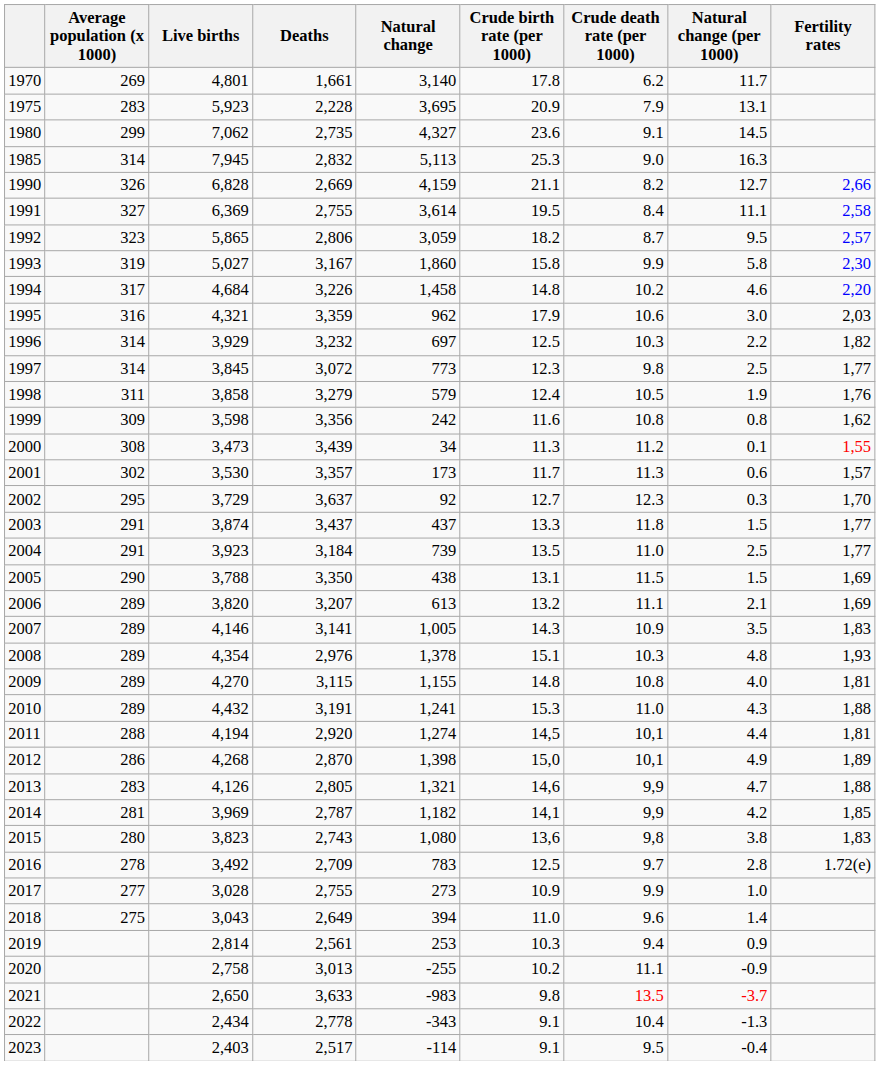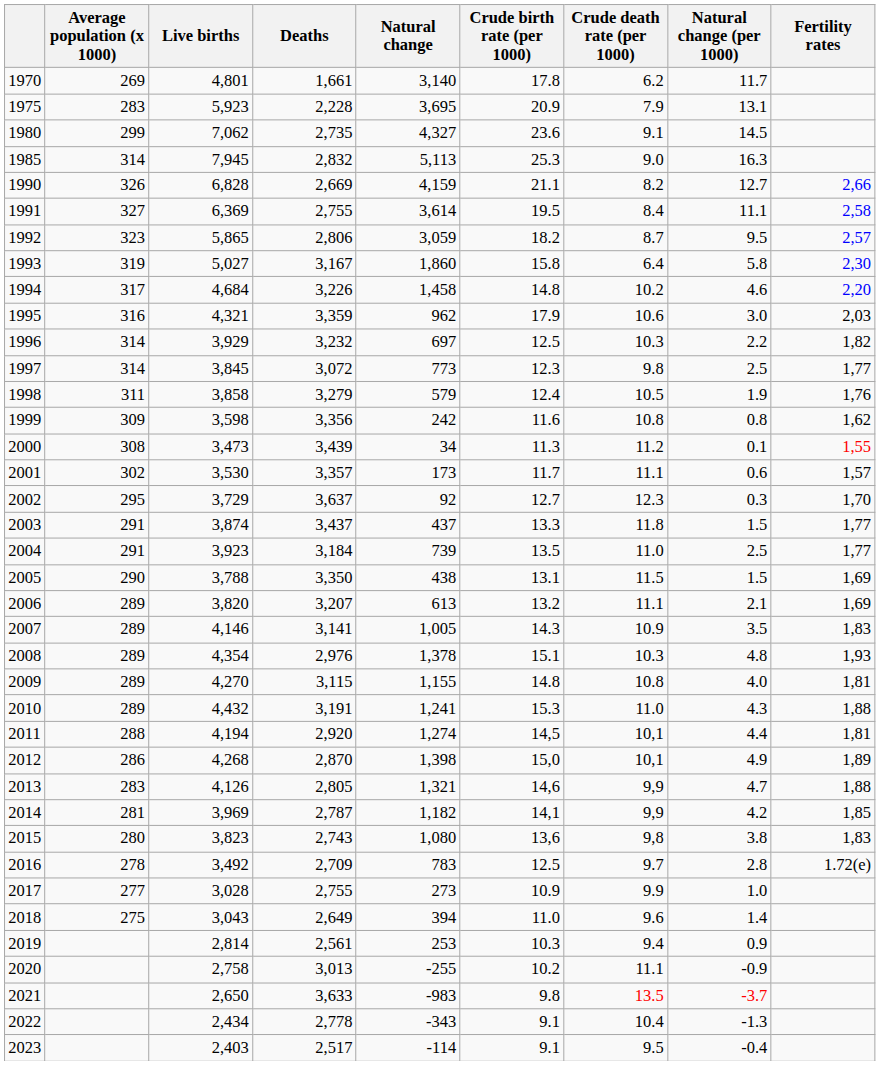(653, 263) 9.9 -> (653, 263) 6.4
(650, 472) 11.3 -> (650, 472) 11.1
